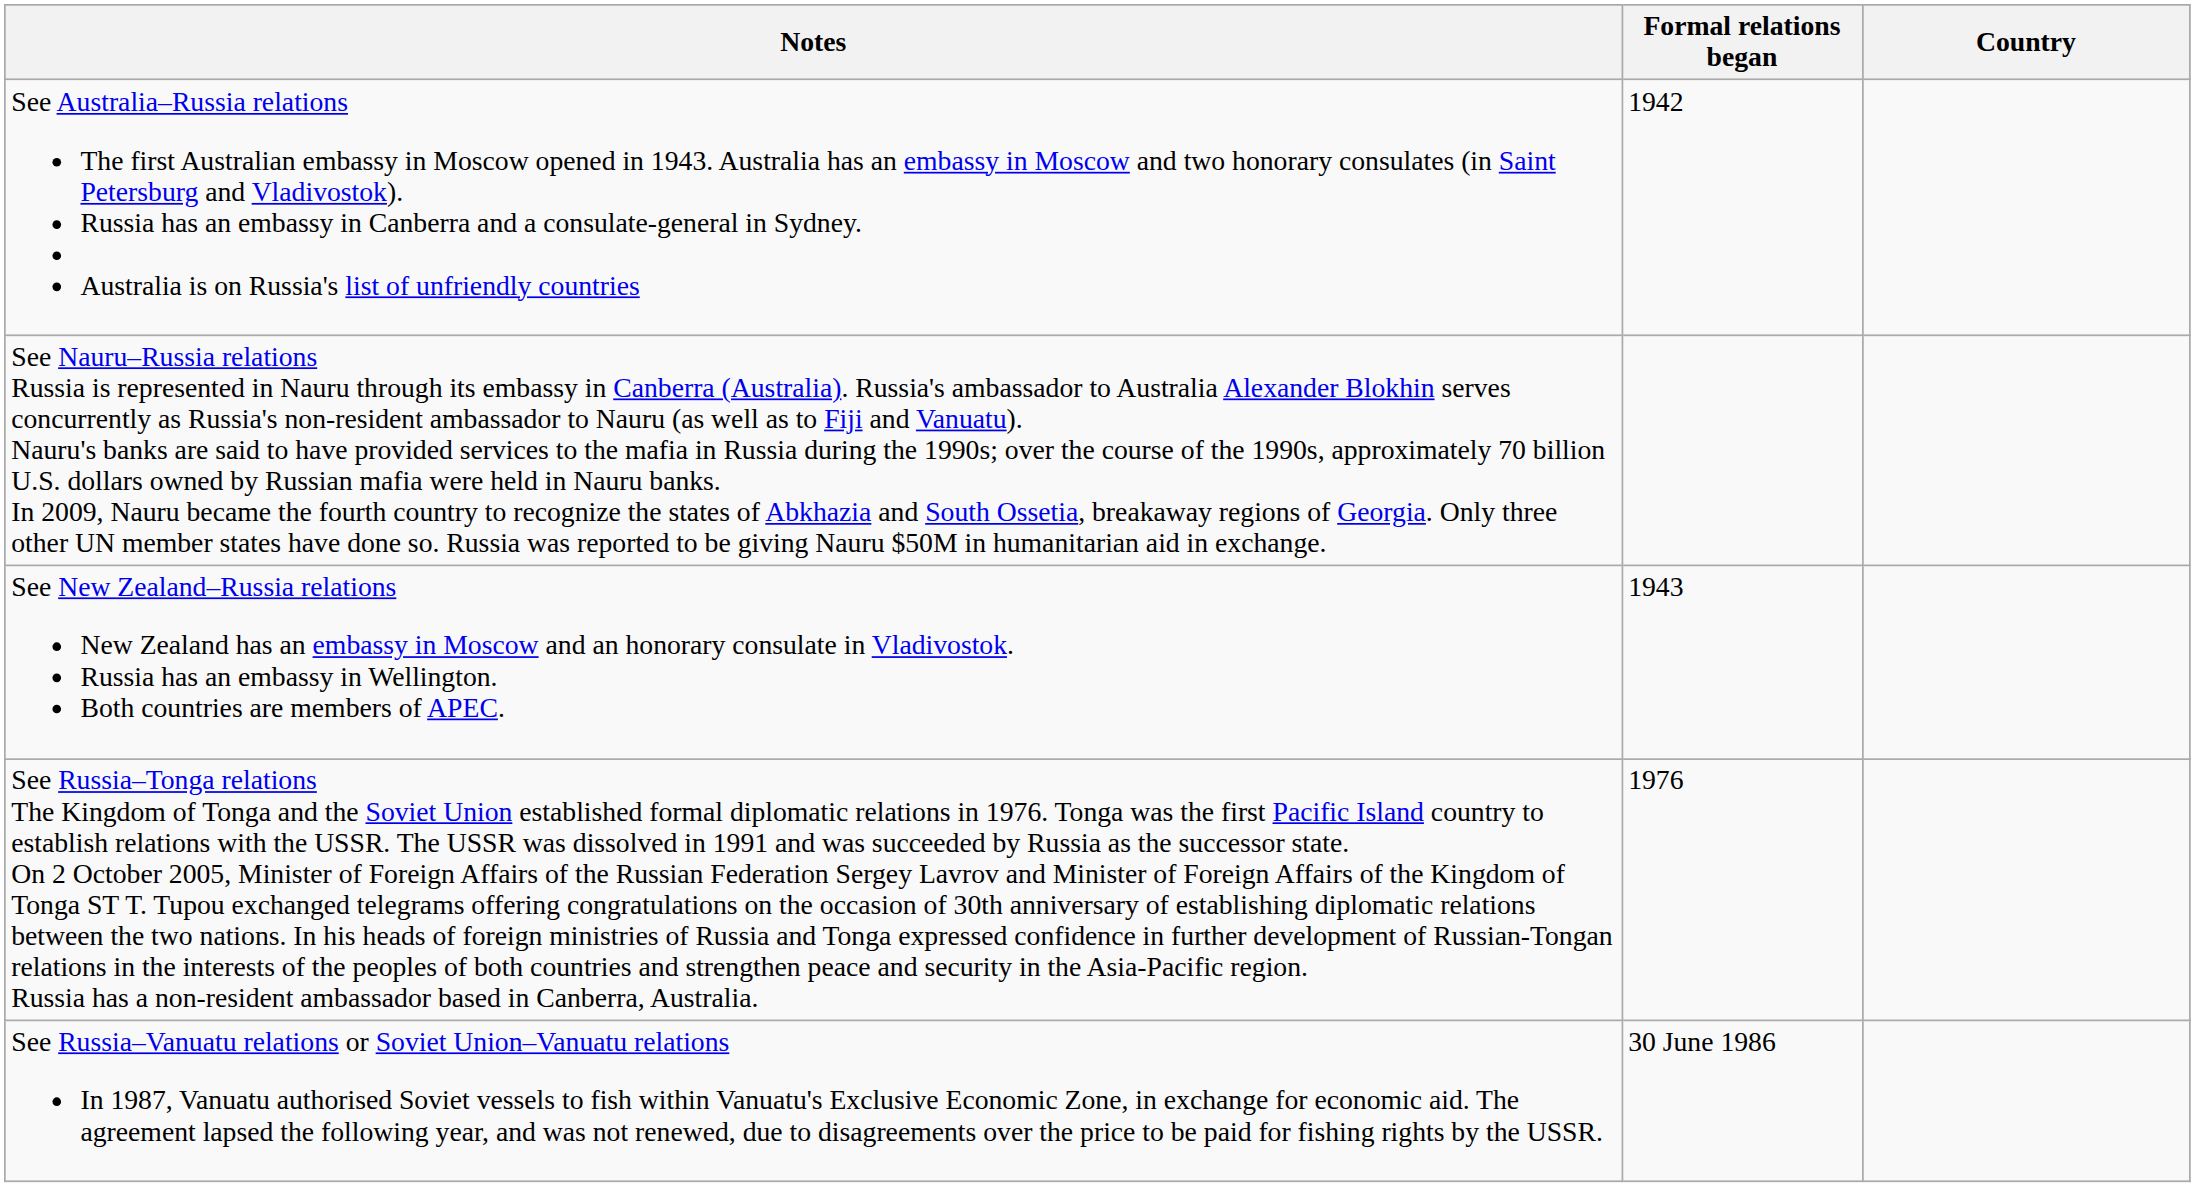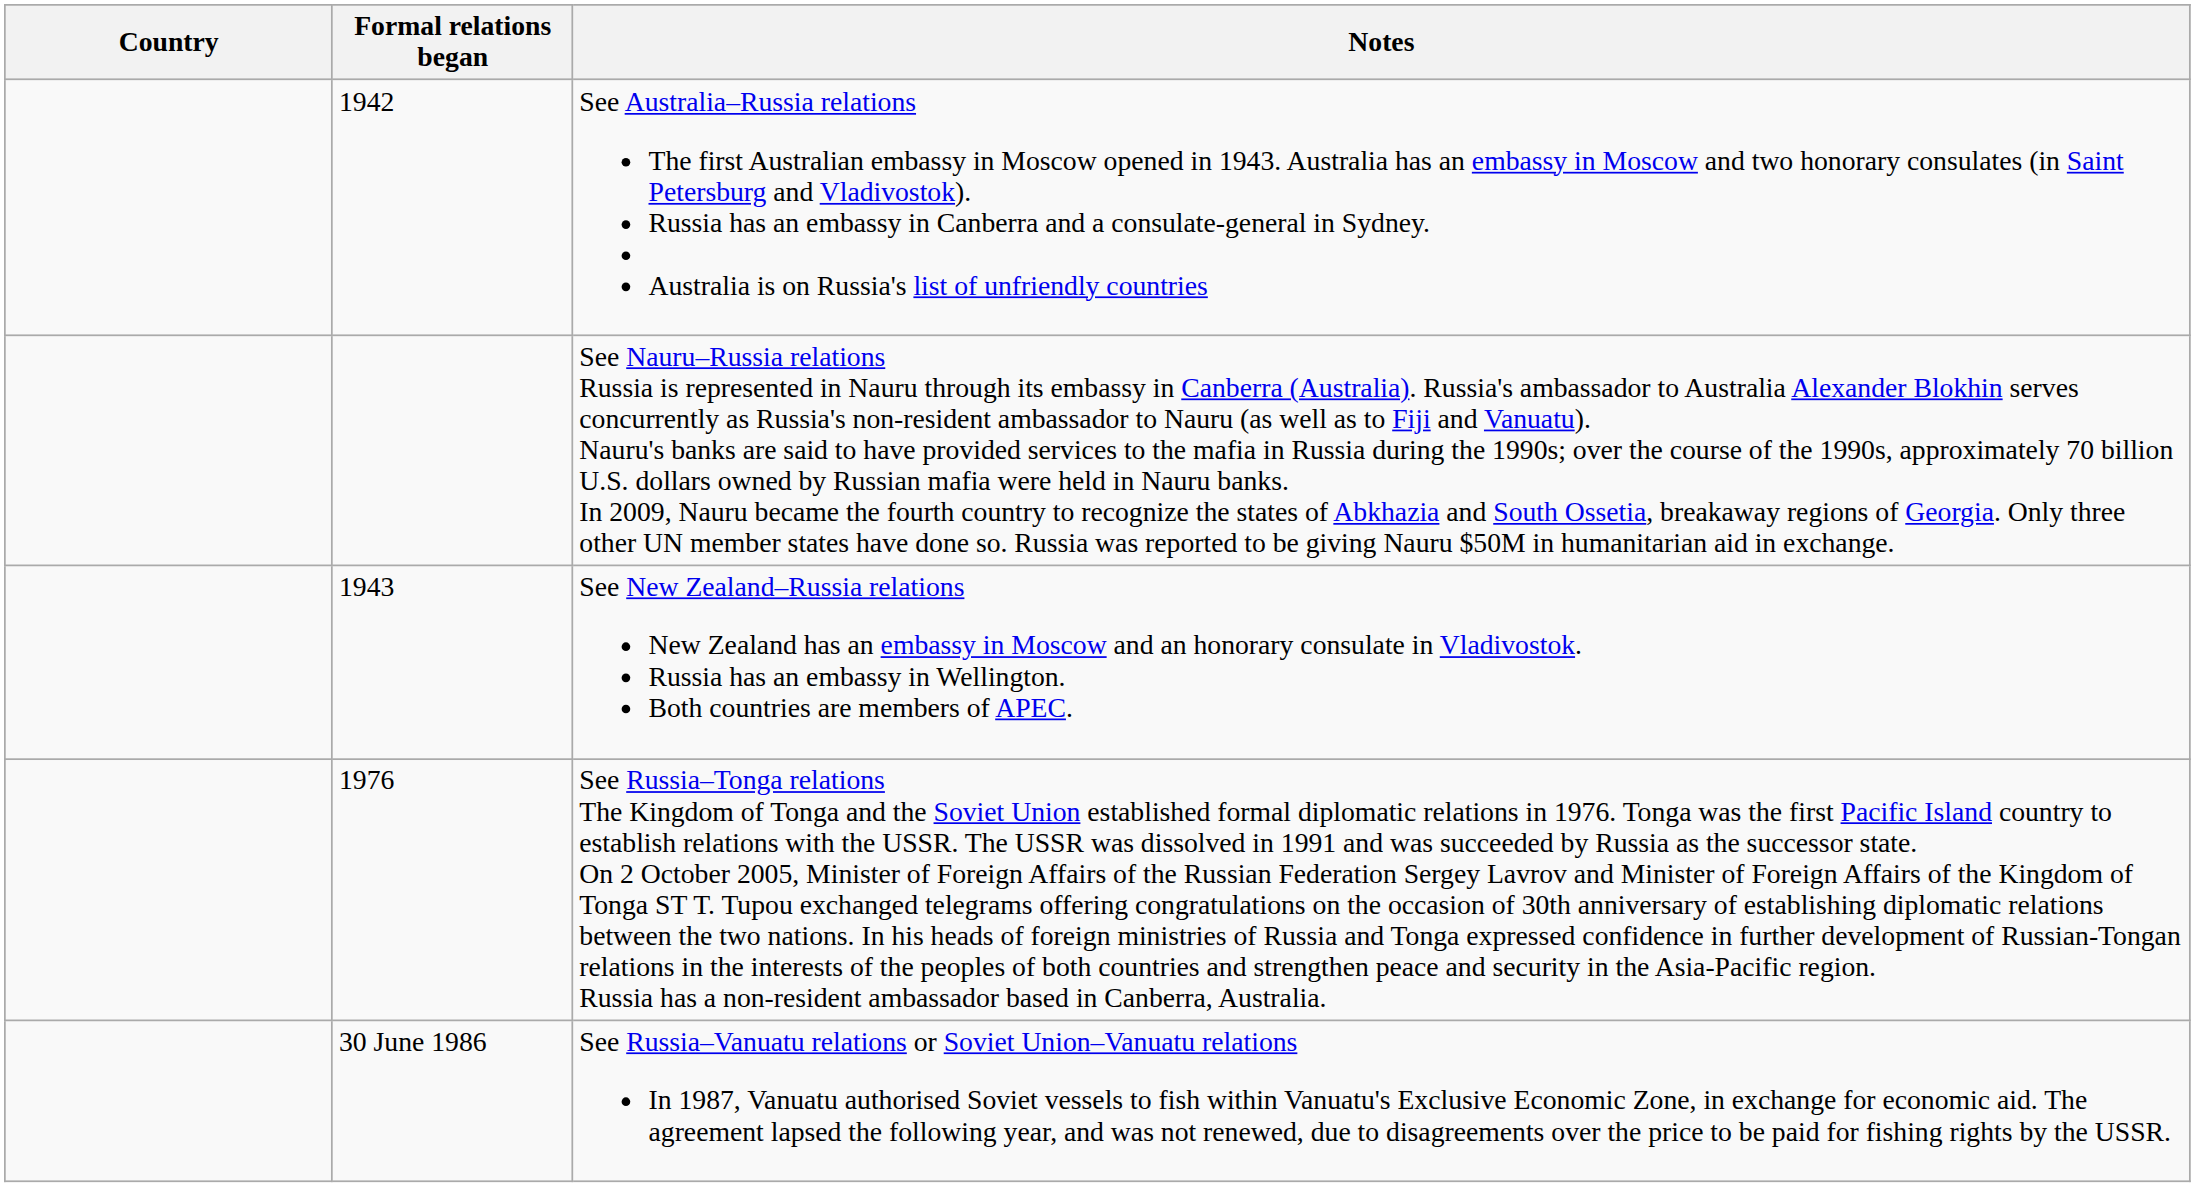columns swapped: (2026, 42) <-> (813, 42)
